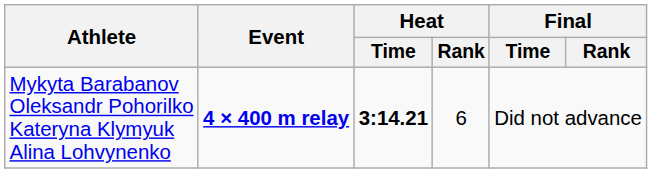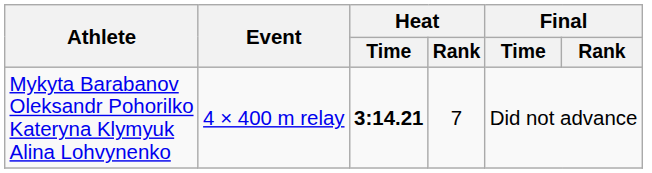(276, 118) bold -> (274, 118) normal
(461, 118) 6 -> (457, 118) 7
